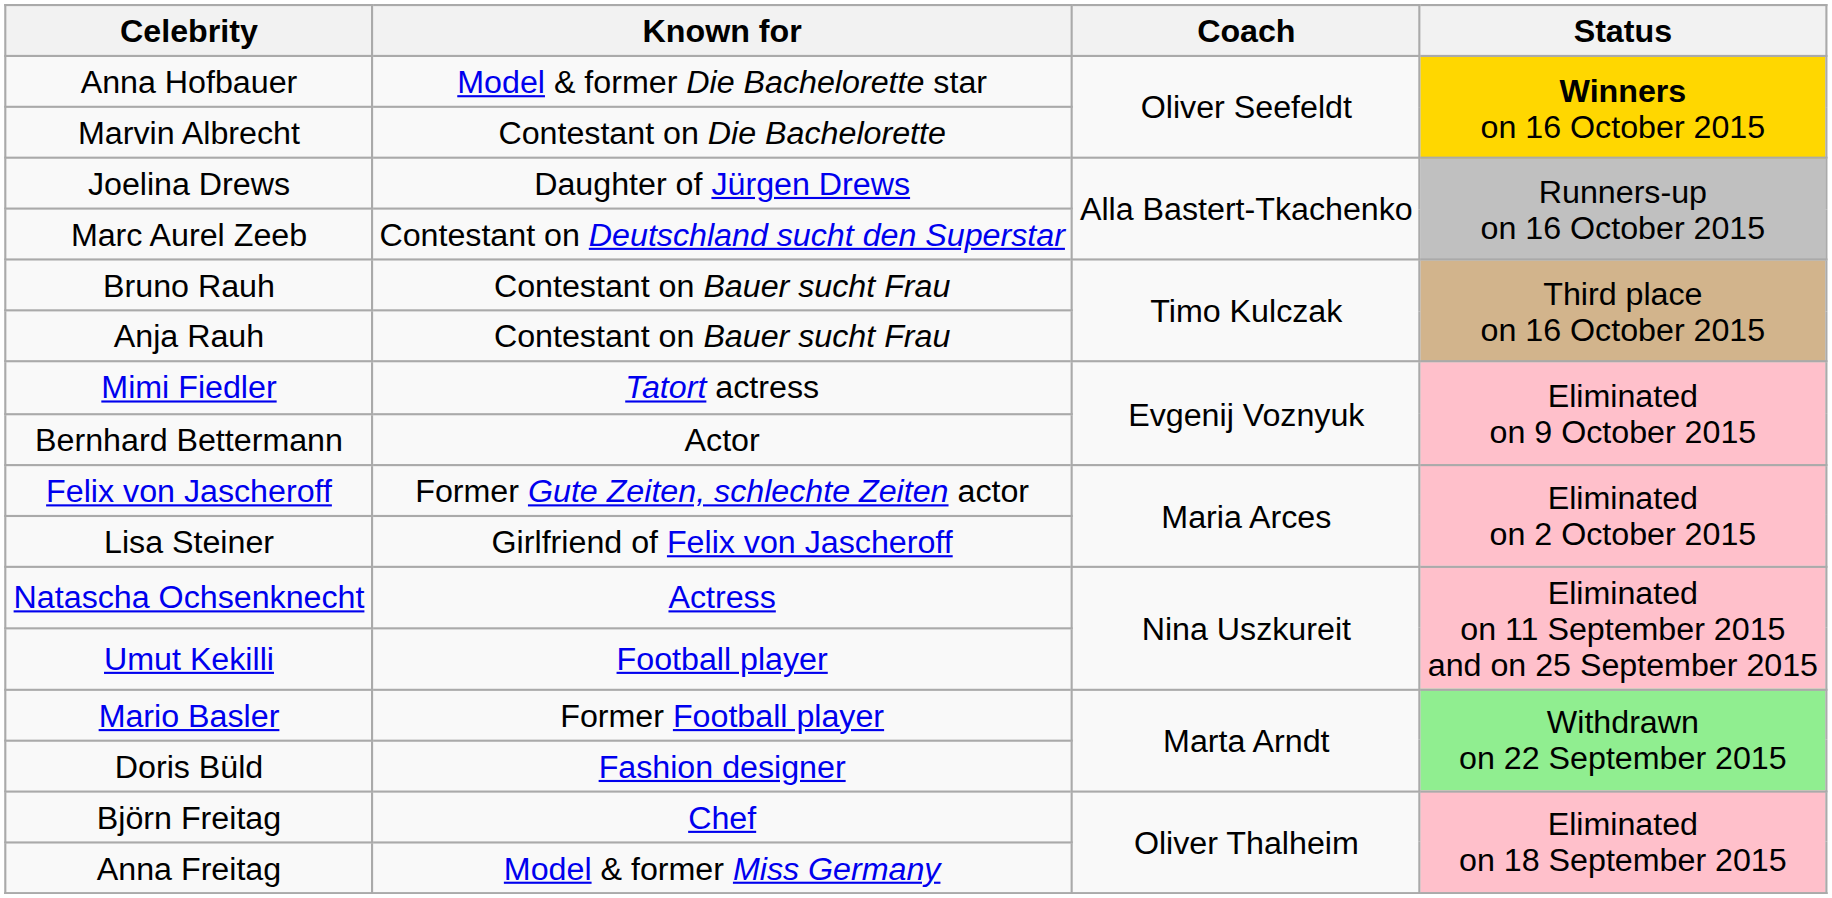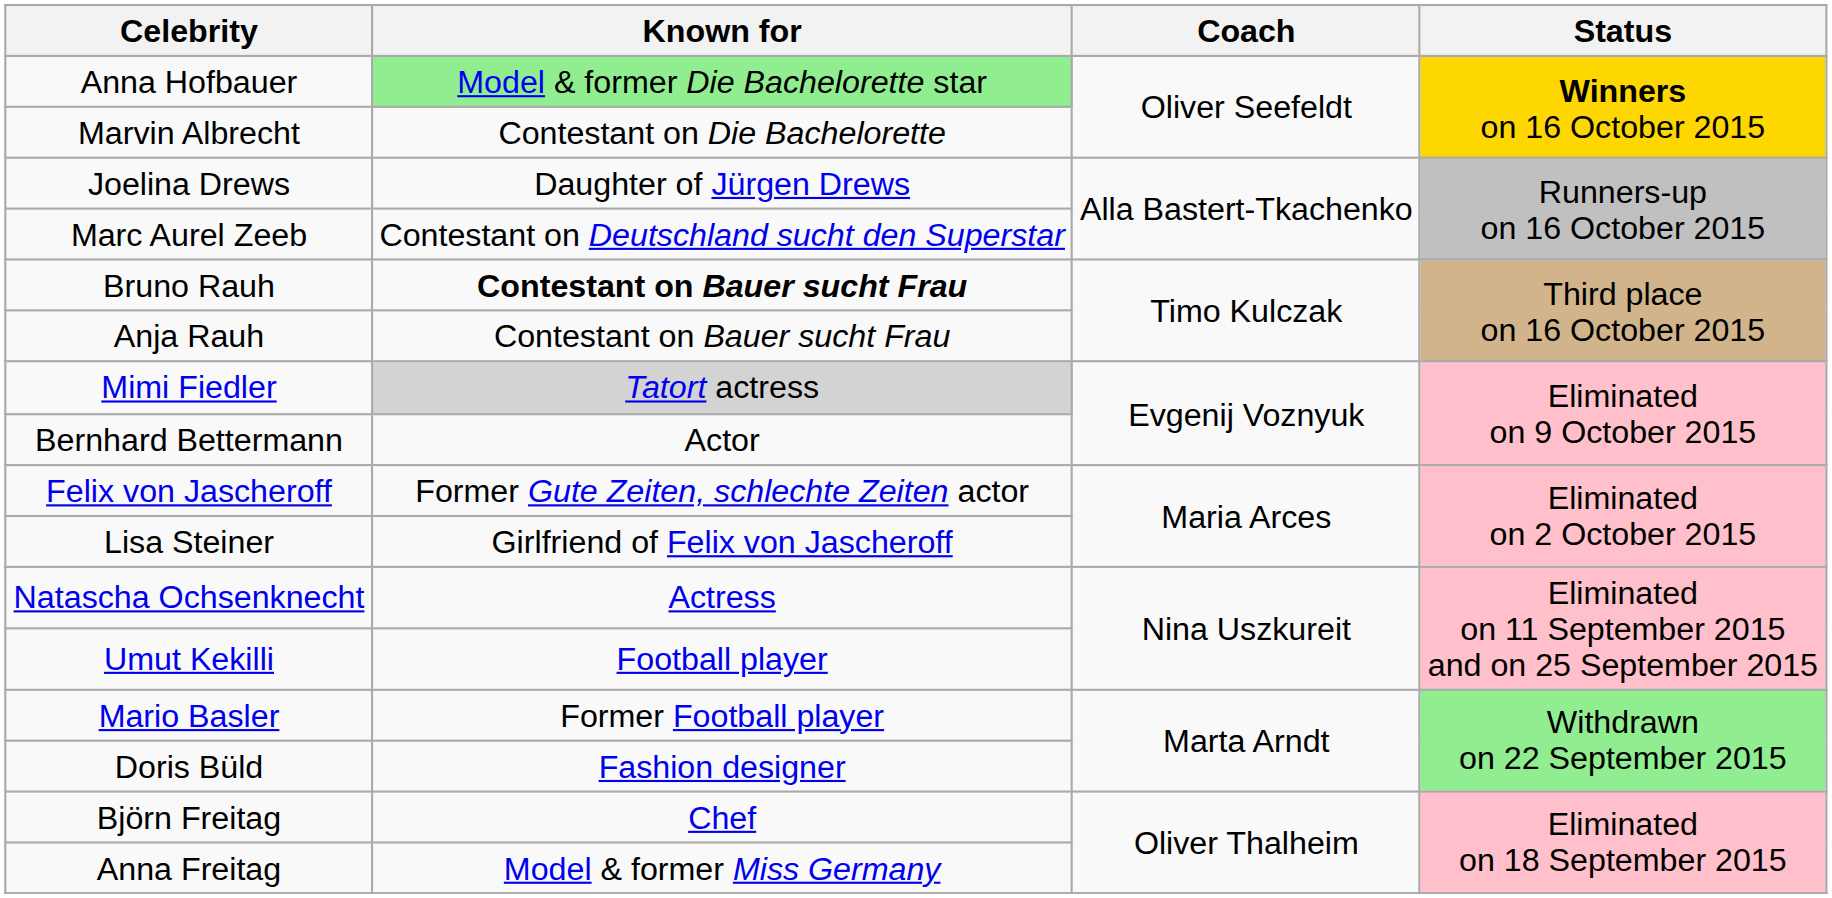(722, 82) no background -> (722, 82) lightgreen background
(722, 286) normal -> (722, 286) bold
(722, 388) no background -> (722, 388) lightgrey background
